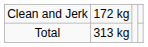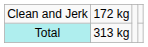(47, 33) no background -> (47, 33) paleturquoise background
